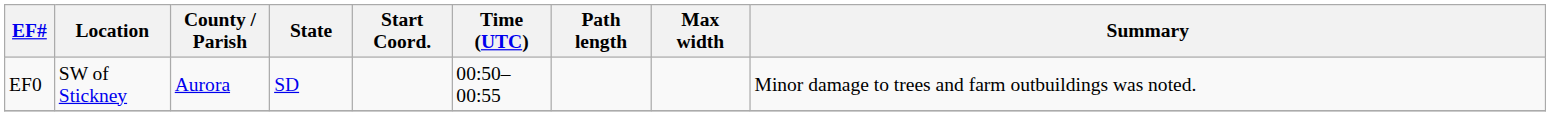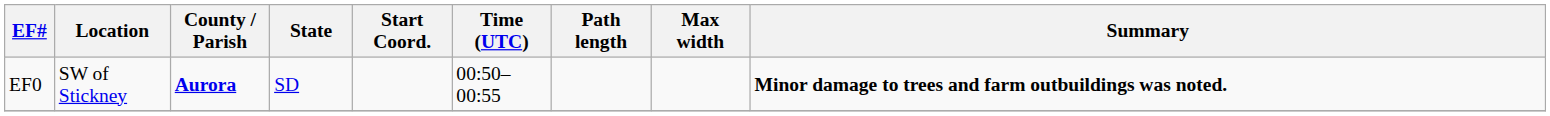(202, 83) normal -> (205, 83) bold
(975, 83) normal -> (991, 83) bold
